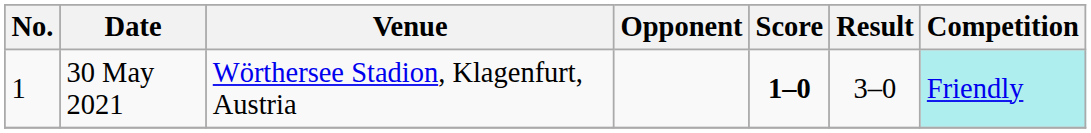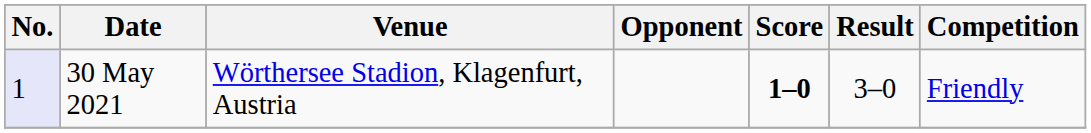(19, 88) no background -> (19, 88) lavender background
(975, 88) paleturquoise background -> (975, 88) no background
